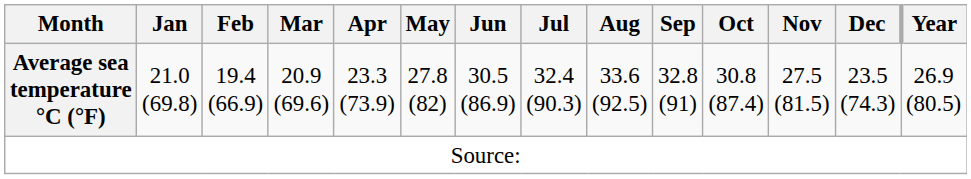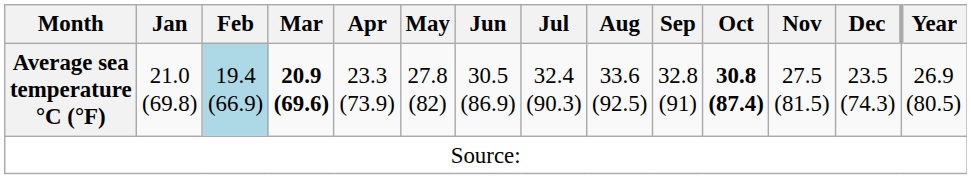(236, 89) no background -> (236, 89) lightblue background
(301, 89) normal -> (301, 89) bold
(736, 89) normal -> (736, 89) bold
